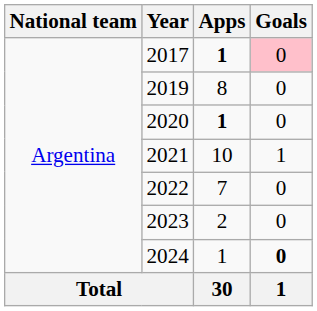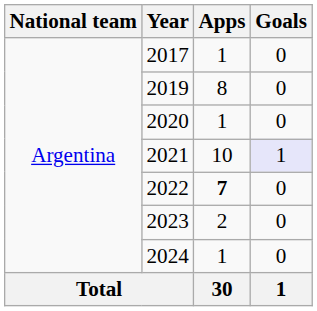(222, 54) bold -> (222, 54) normal
(281, 54) pink background -> (281, 54) no background
(222, 121) bold -> (222, 121) normal
(281, 155) no background -> (281, 155) lavender background
(222, 188) normal -> (222, 188) bold
(281, 255) bold -> (281, 255) normal
